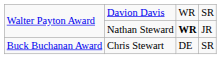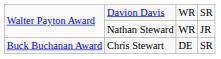(187, 29) bold -> (187, 29) normal
